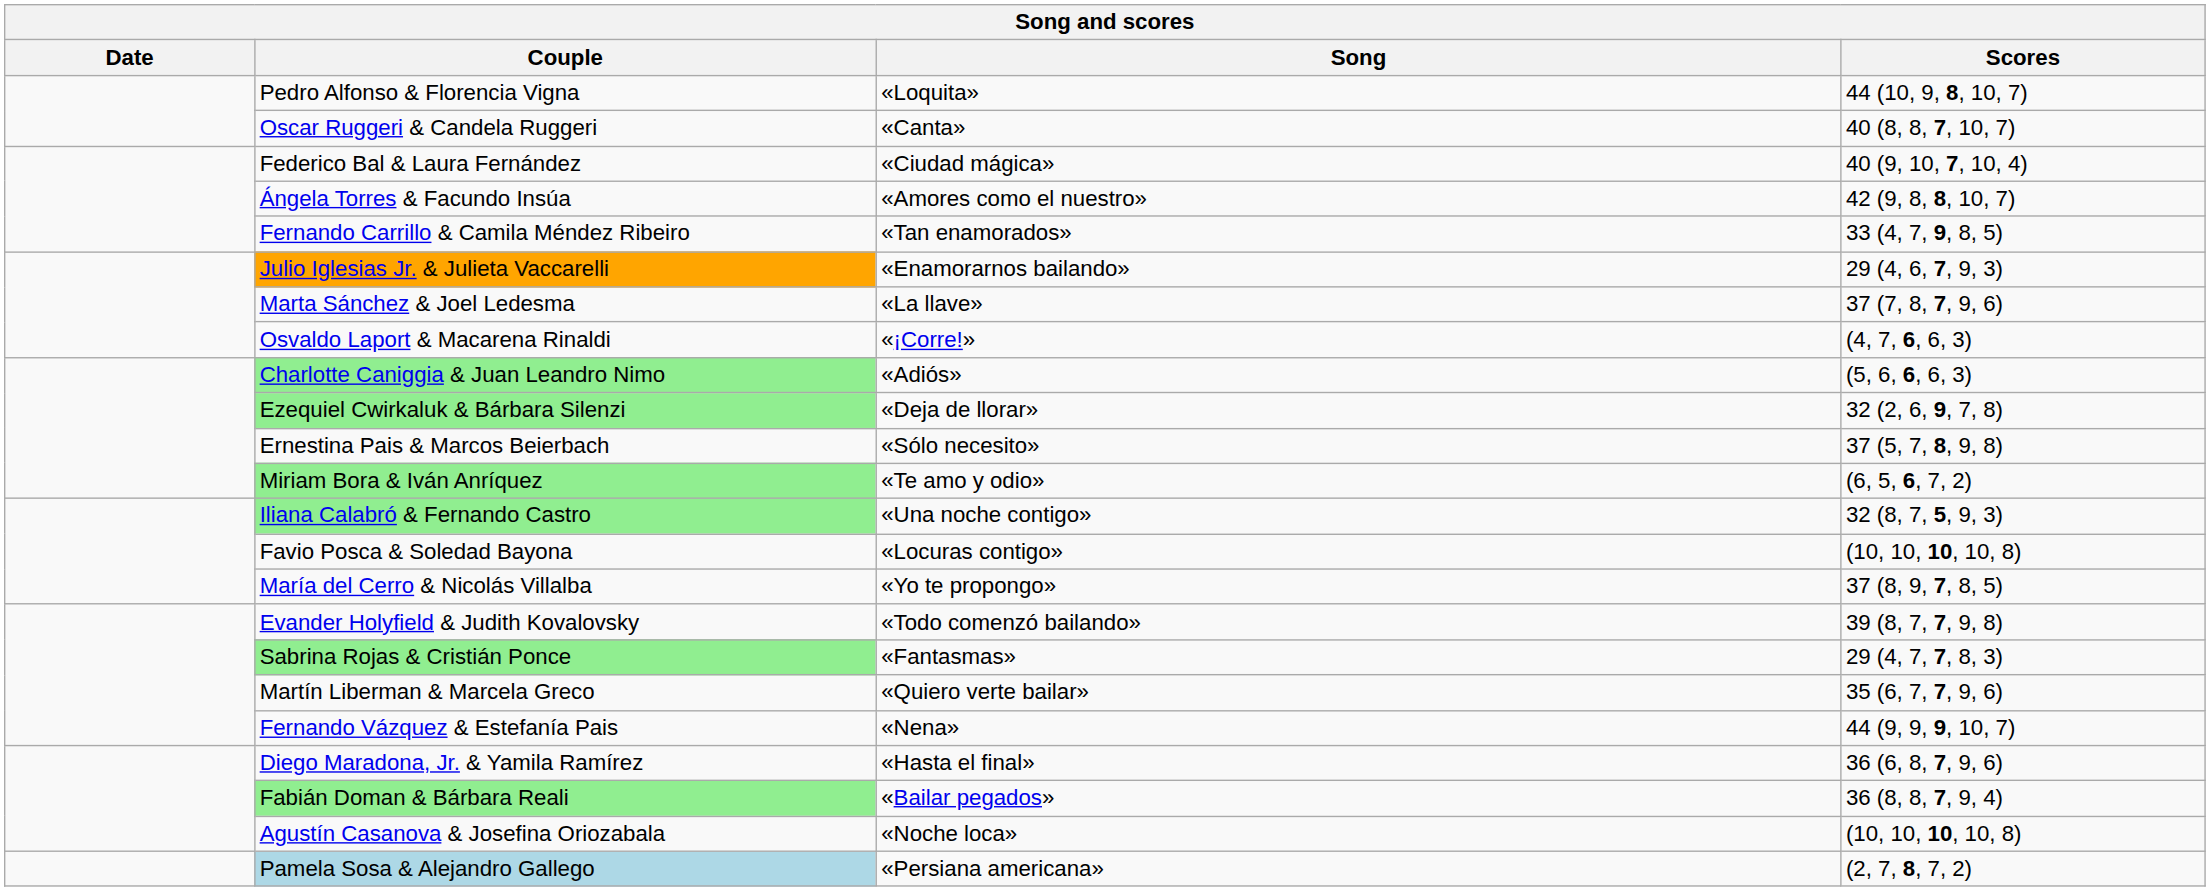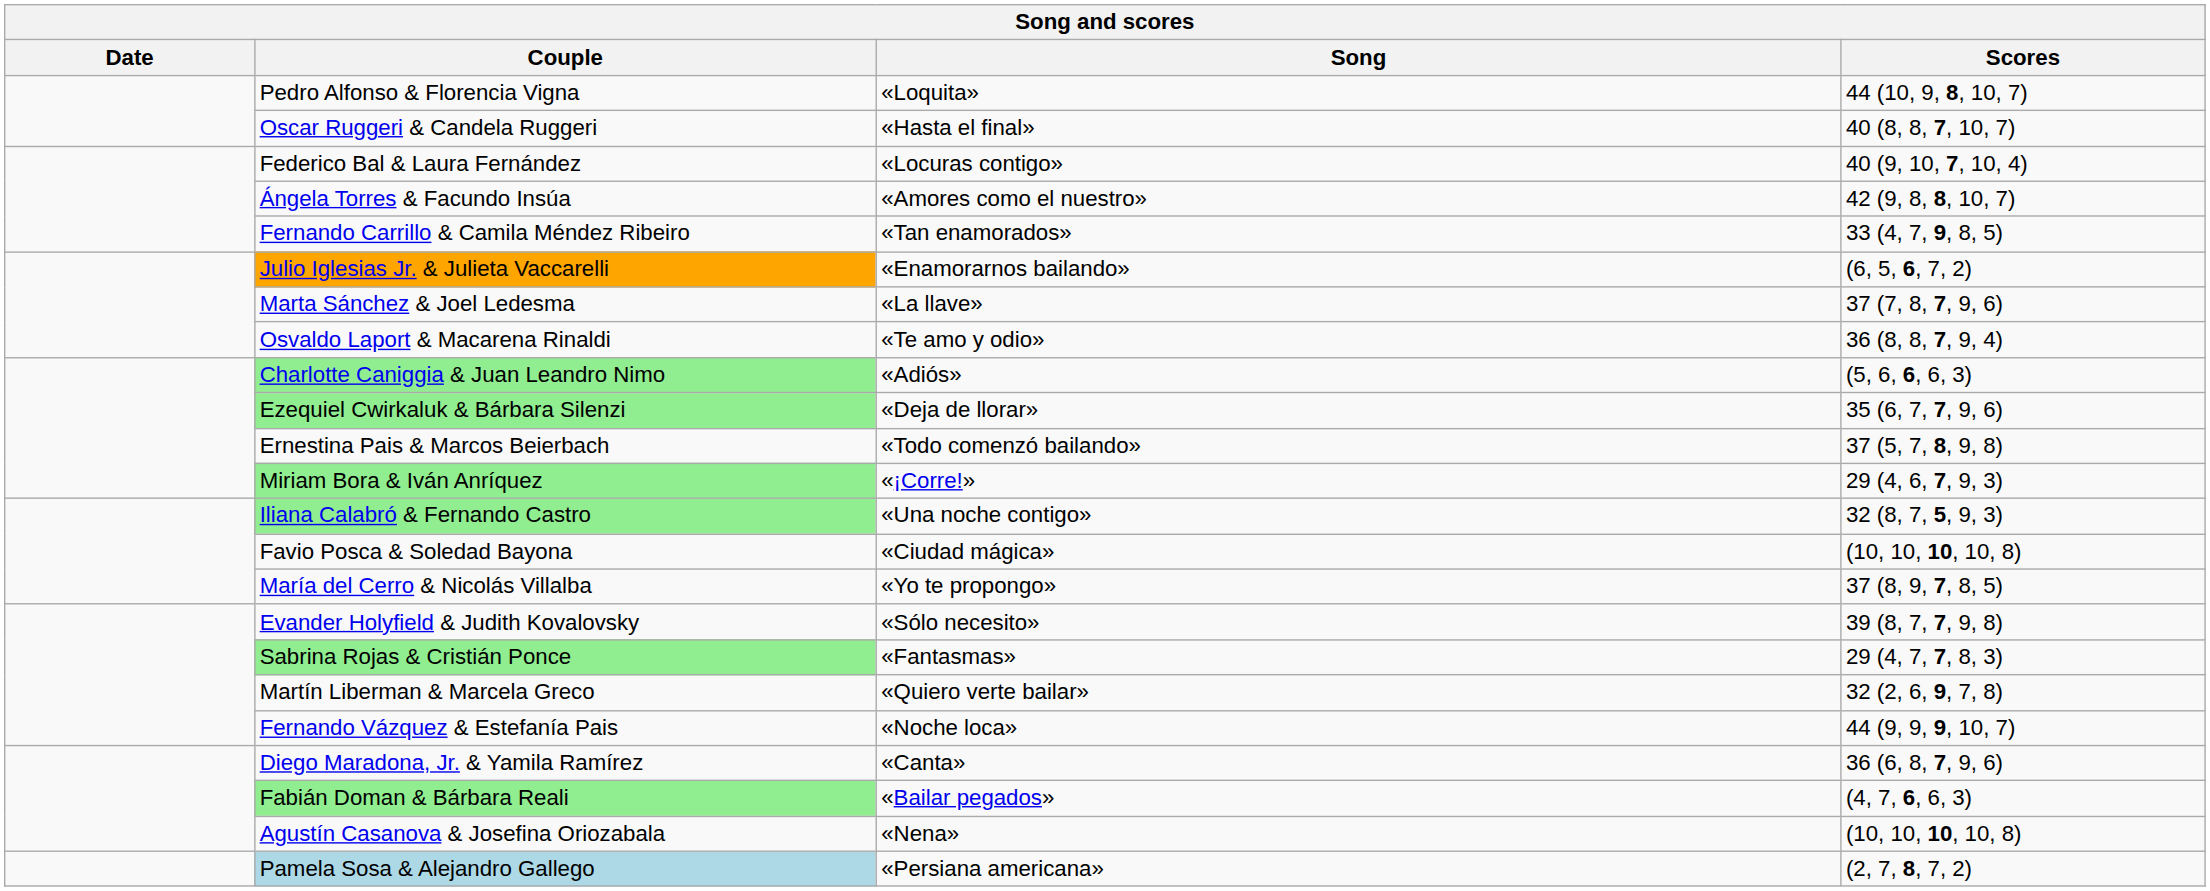(923, 127) «Canta» -> (958, 127) «Hasta el final»
(968, 163) «Ciudad mágica» -> (972, 163) «Locuras contigo»
(1924, 269) 29 (4, 6, 7, 9, 3) -> (1909, 269) (6, 5, 6, 7, 2)
(928, 339) «¡Corre!» -> (963, 339) «Te amo y odio»
(1909, 339) (4, 7, 6, 6, 3) -> (1924, 339) 36 (8, 8, 7, 9, 4)
(1924, 410) 32 (2, 6, 9, 7, 8) -> (1924, 410) 35 (6, 7, 7, 9, 6)
(960, 445) «Sólo necesito» -> (1011, 445) «Todo comenzó bailando»
(963, 480) «Te amo y odio» -> (928, 480) «¡Corre!»
(1909, 480) (6, 5, 6, 7, 2) -> (1924, 480) 29 (4, 6, 7, 9, 3)
(972, 551) «Locuras contigo» -> (968, 551) «Ciudad mágica»
(1011, 621) «Todo comenzó bailando» -> (960, 621) «Sólo necesito»
(1924, 692) 35 (6, 7, 7, 9, 6) -> (1924, 692) 32 (2, 6, 9, 7, 8)
(920, 727) «Nena» -> (949, 727) «Noche loca»
(958, 762) «Hasta el final» -> (923, 762) «Canta»
(1924, 798) 36 (8, 8, 7, 9, 4) -> (1909, 798) (4, 7, 6, 6, 3)
(949, 833) «Noche loca» -> (920, 833) «Nena»
